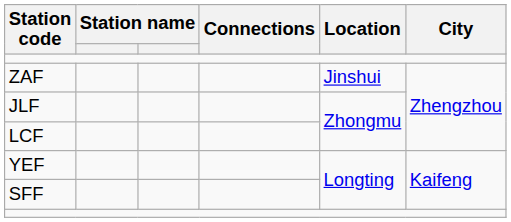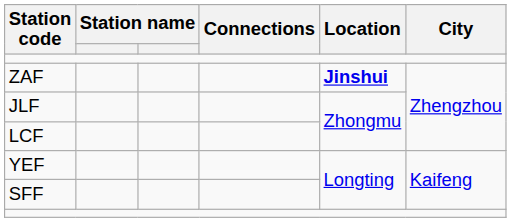(352, 77) normal -> (356, 77) bold
